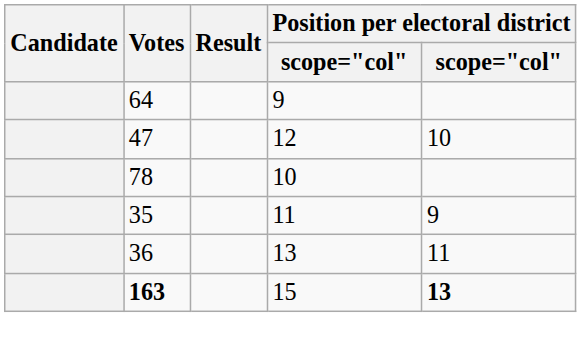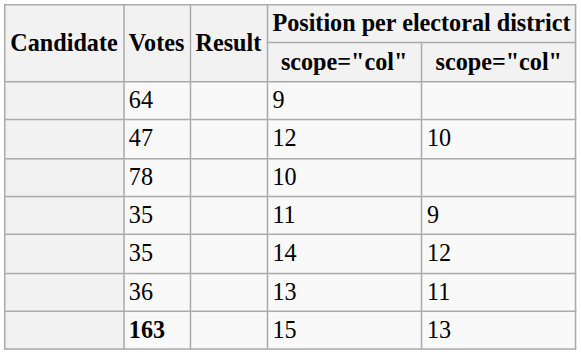+ row: (284, 253)
(439, 291) bold -> (439, 330) normal
